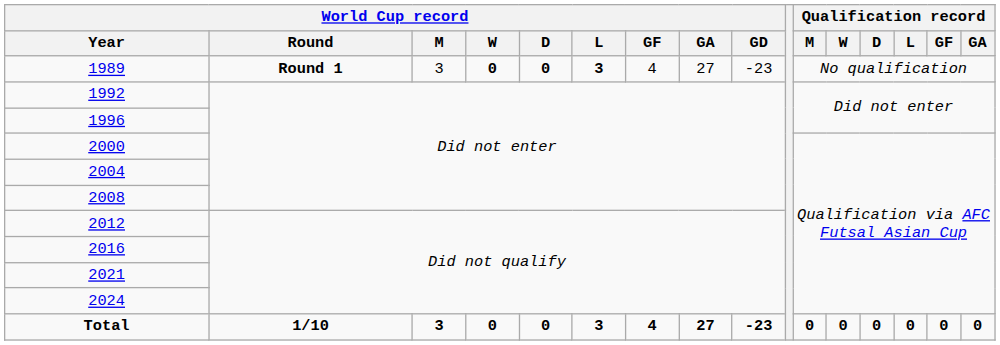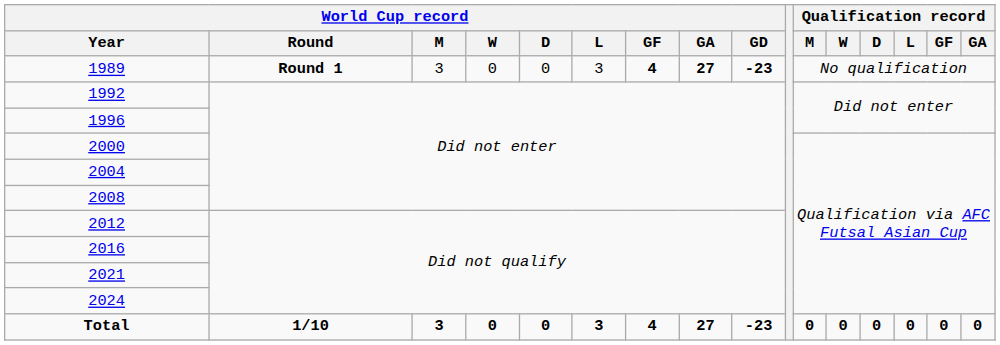(492, 69) bold -> (492, 69) normal
(546, 69) bold -> (546, 69) normal
(599, 69) bold -> (599, 69) normal
(652, 69) normal -> (652, 69) bold
(705, 69) normal -> (705, 69) bold
(759, 69) normal -> (759, 69) bold
